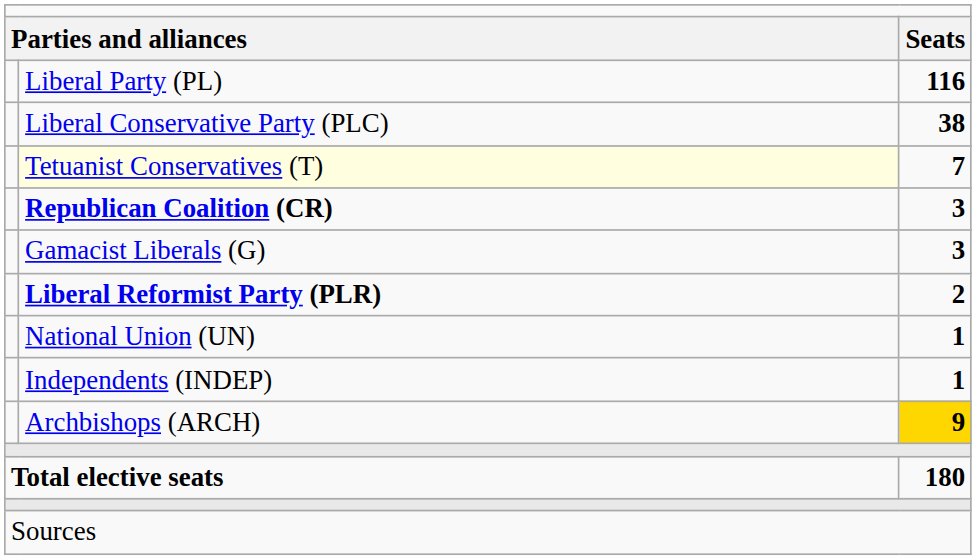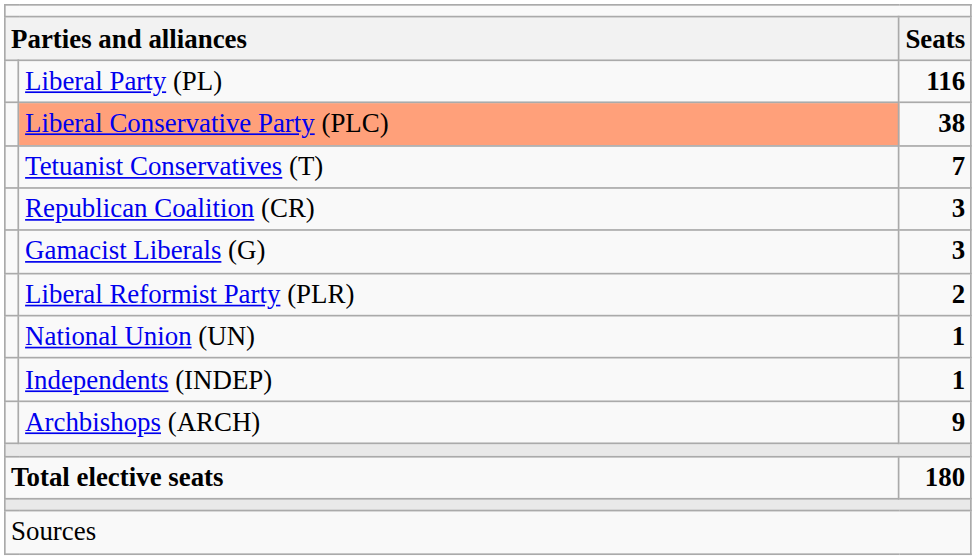(207, 123) no background -> (207, 123) lightsalmon background
(174, 166) lightyellow background -> (174, 166) no background
(179, 208) bold -> (170, 208) normal
(203, 293) bold -> (190, 293) normal
(958, 421) gold background -> (958, 421) no background
